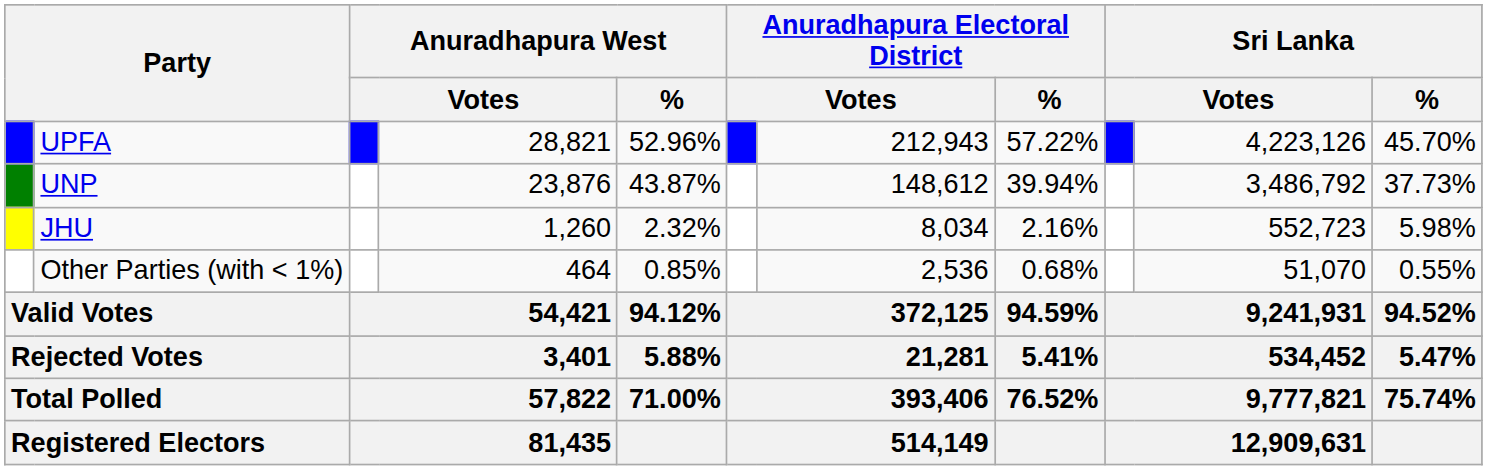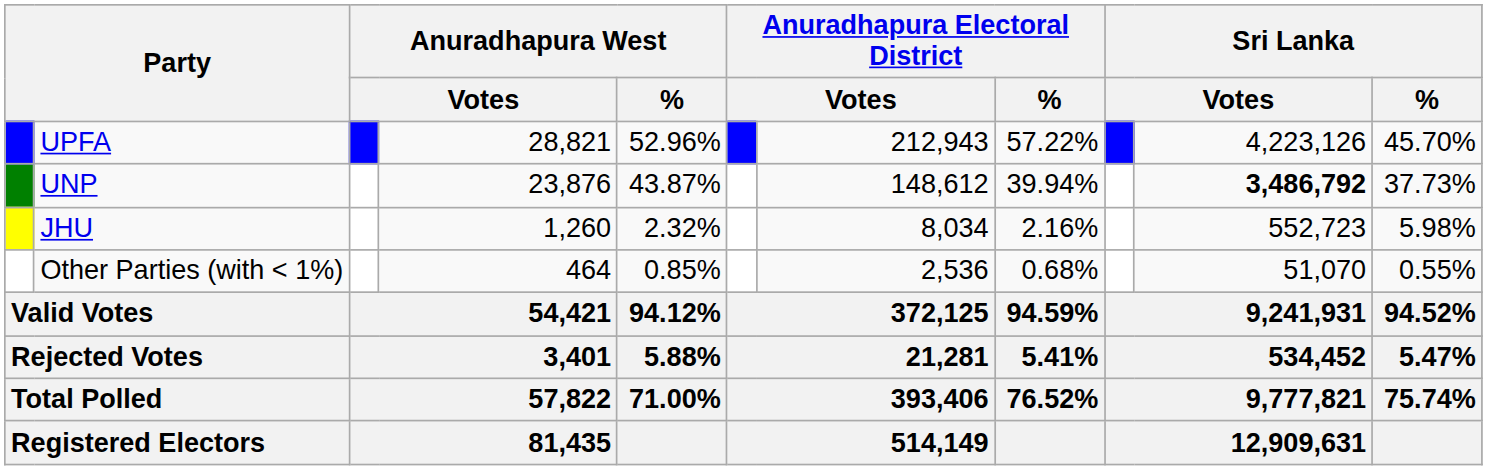(1306, 185) normal -> (1306, 185) bold
